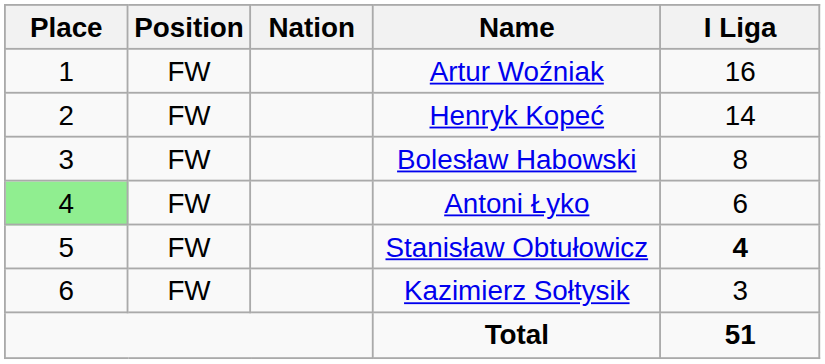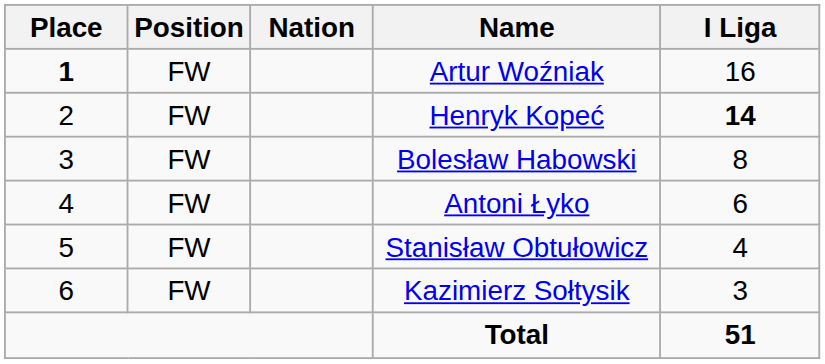(66, 71) normal -> (66, 71) bold
(740, 115) normal -> (740, 115) bold
(66, 203) lightgreen background -> (66, 203) no background
(740, 247) bold -> (740, 247) normal
